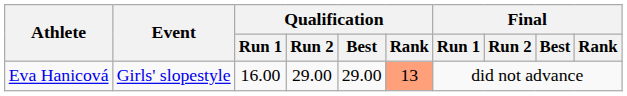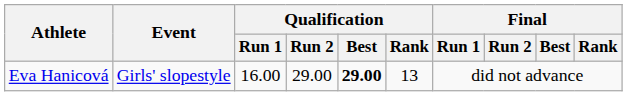(362, 76) normal -> (362, 76) bold
(409, 76) lightsalmon background -> (409, 76) no background
